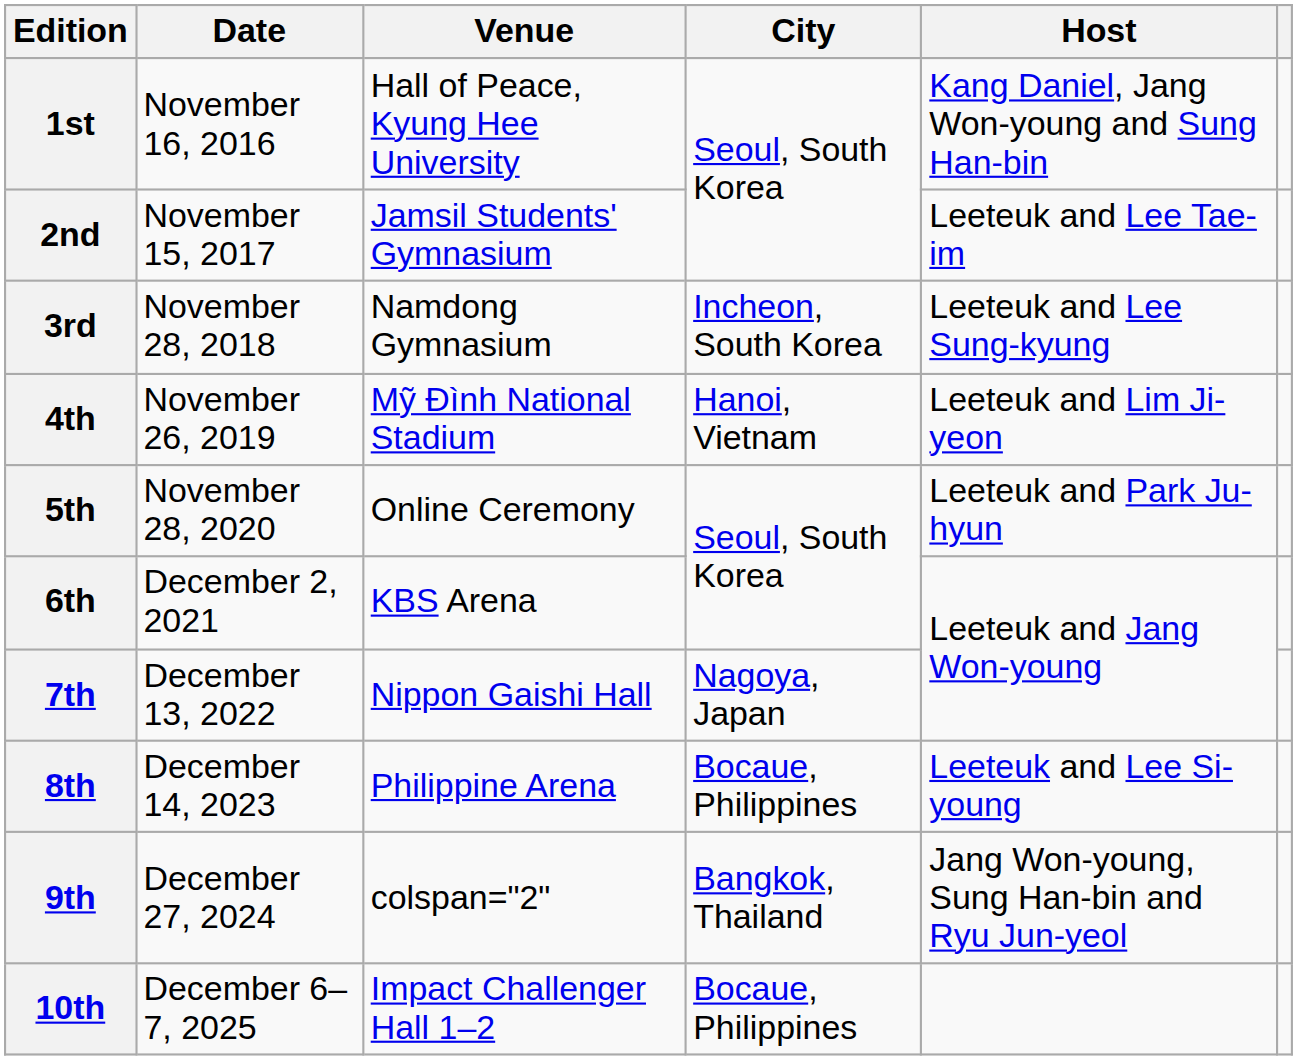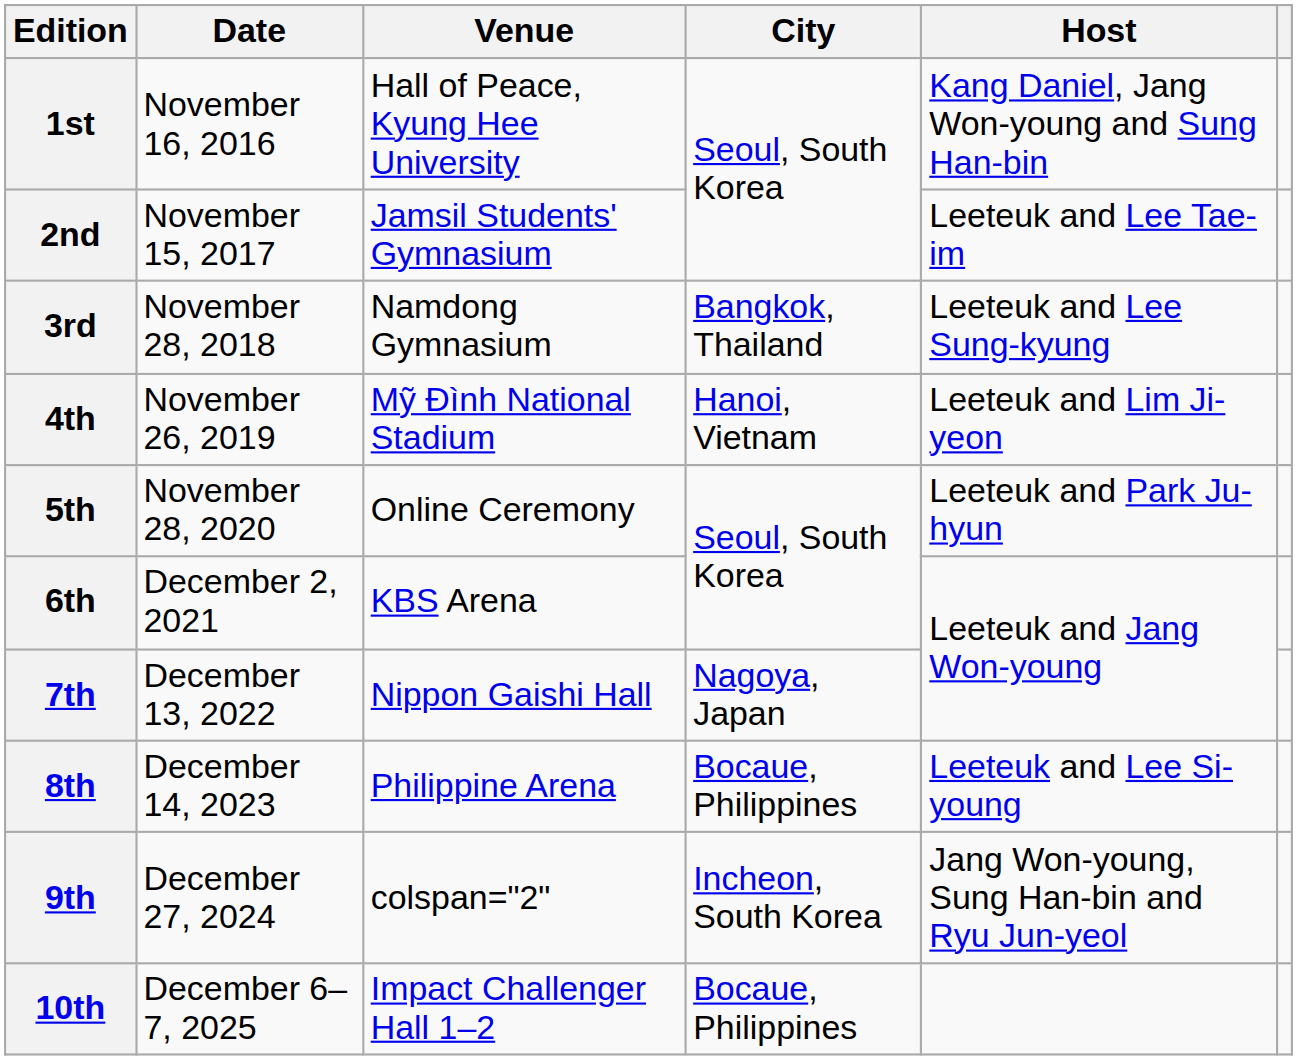(787, 326) Incheon, South Korea -> (764, 326) Bangkok, Thailand
(764, 897) Bangkok, Thailand -> (787, 897) Incheon, South Korea
